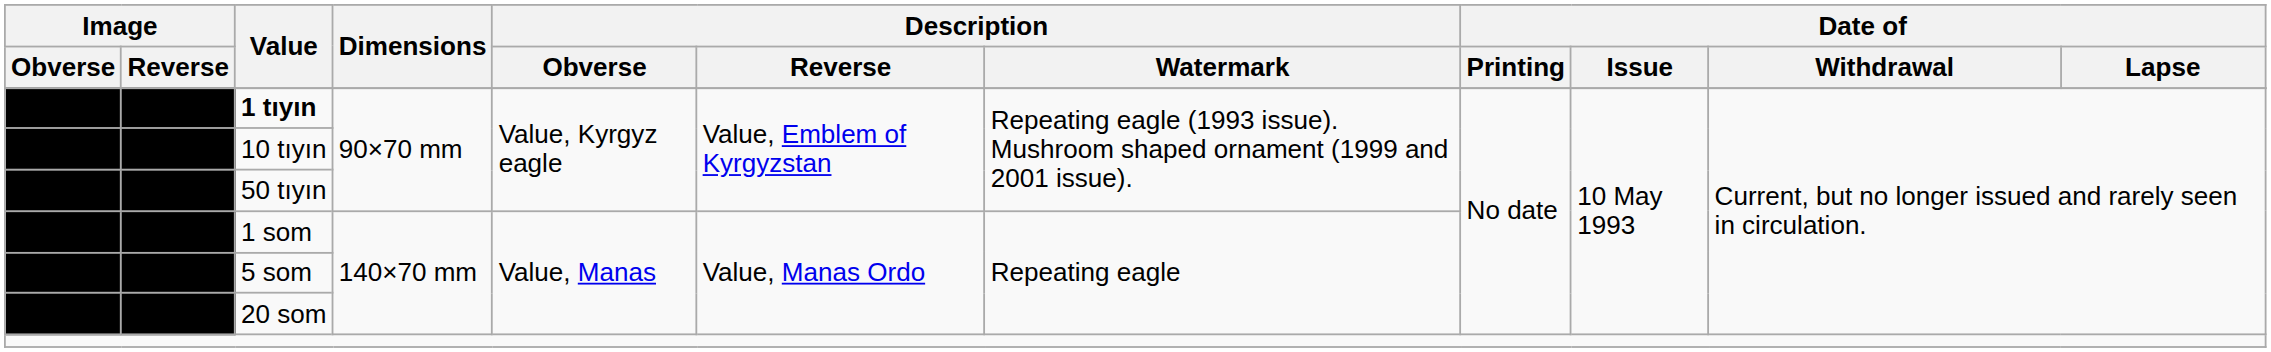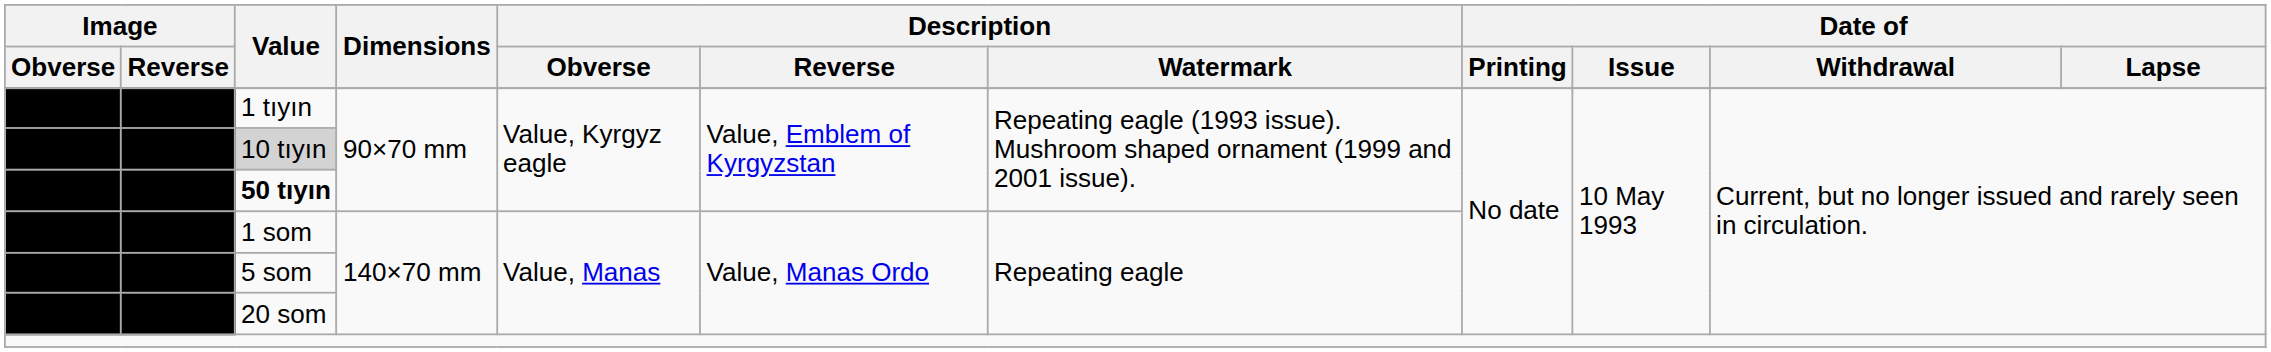(279, 108) bold -> (277, 108) normal
(284, 149) no background -> (284, 149) lightgrey background
(284, 191) normal -> (286, 191) bold
